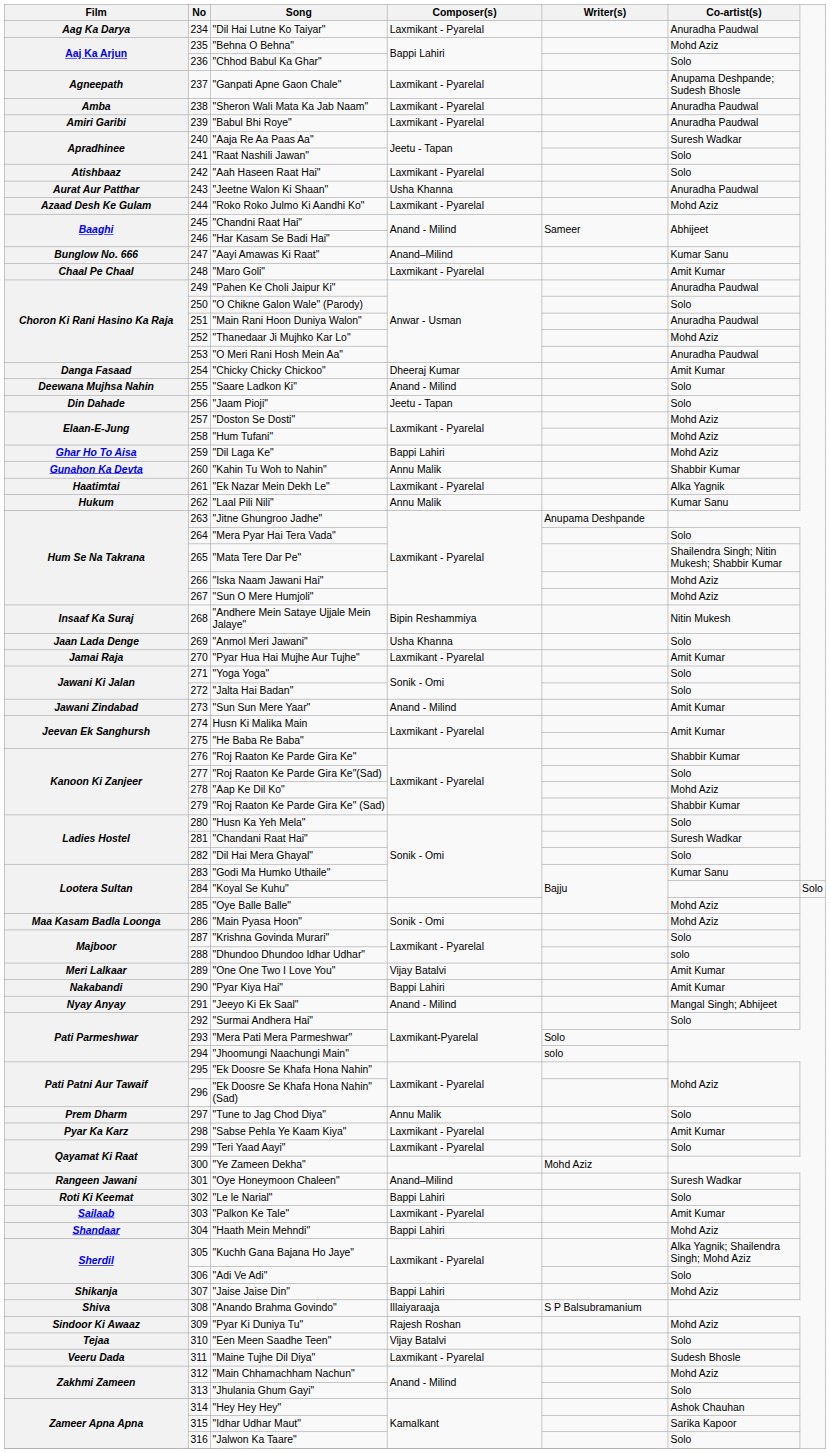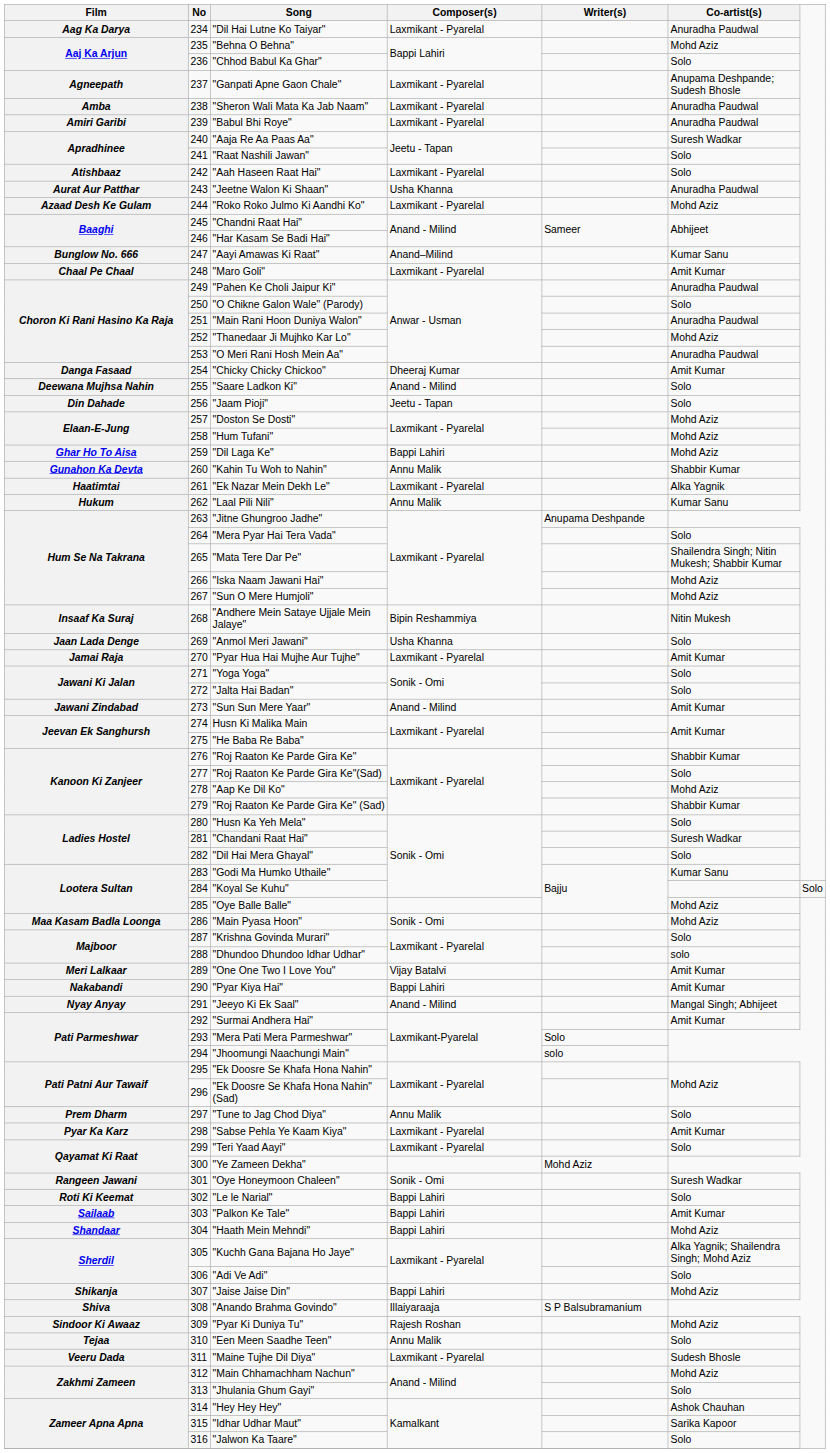(681, 1020) Solo -> (698, 1020) Amit Kumar
(421, 1181) Anand–Milind -> (417, 1181) Sonik - Omi
(437, 1214) Laxmikant - Pyarelal -> (417, 1214) Bappi Lahiri
(418, 1341) Vijay Batalvi -> (415, 1341) Annu Malik
